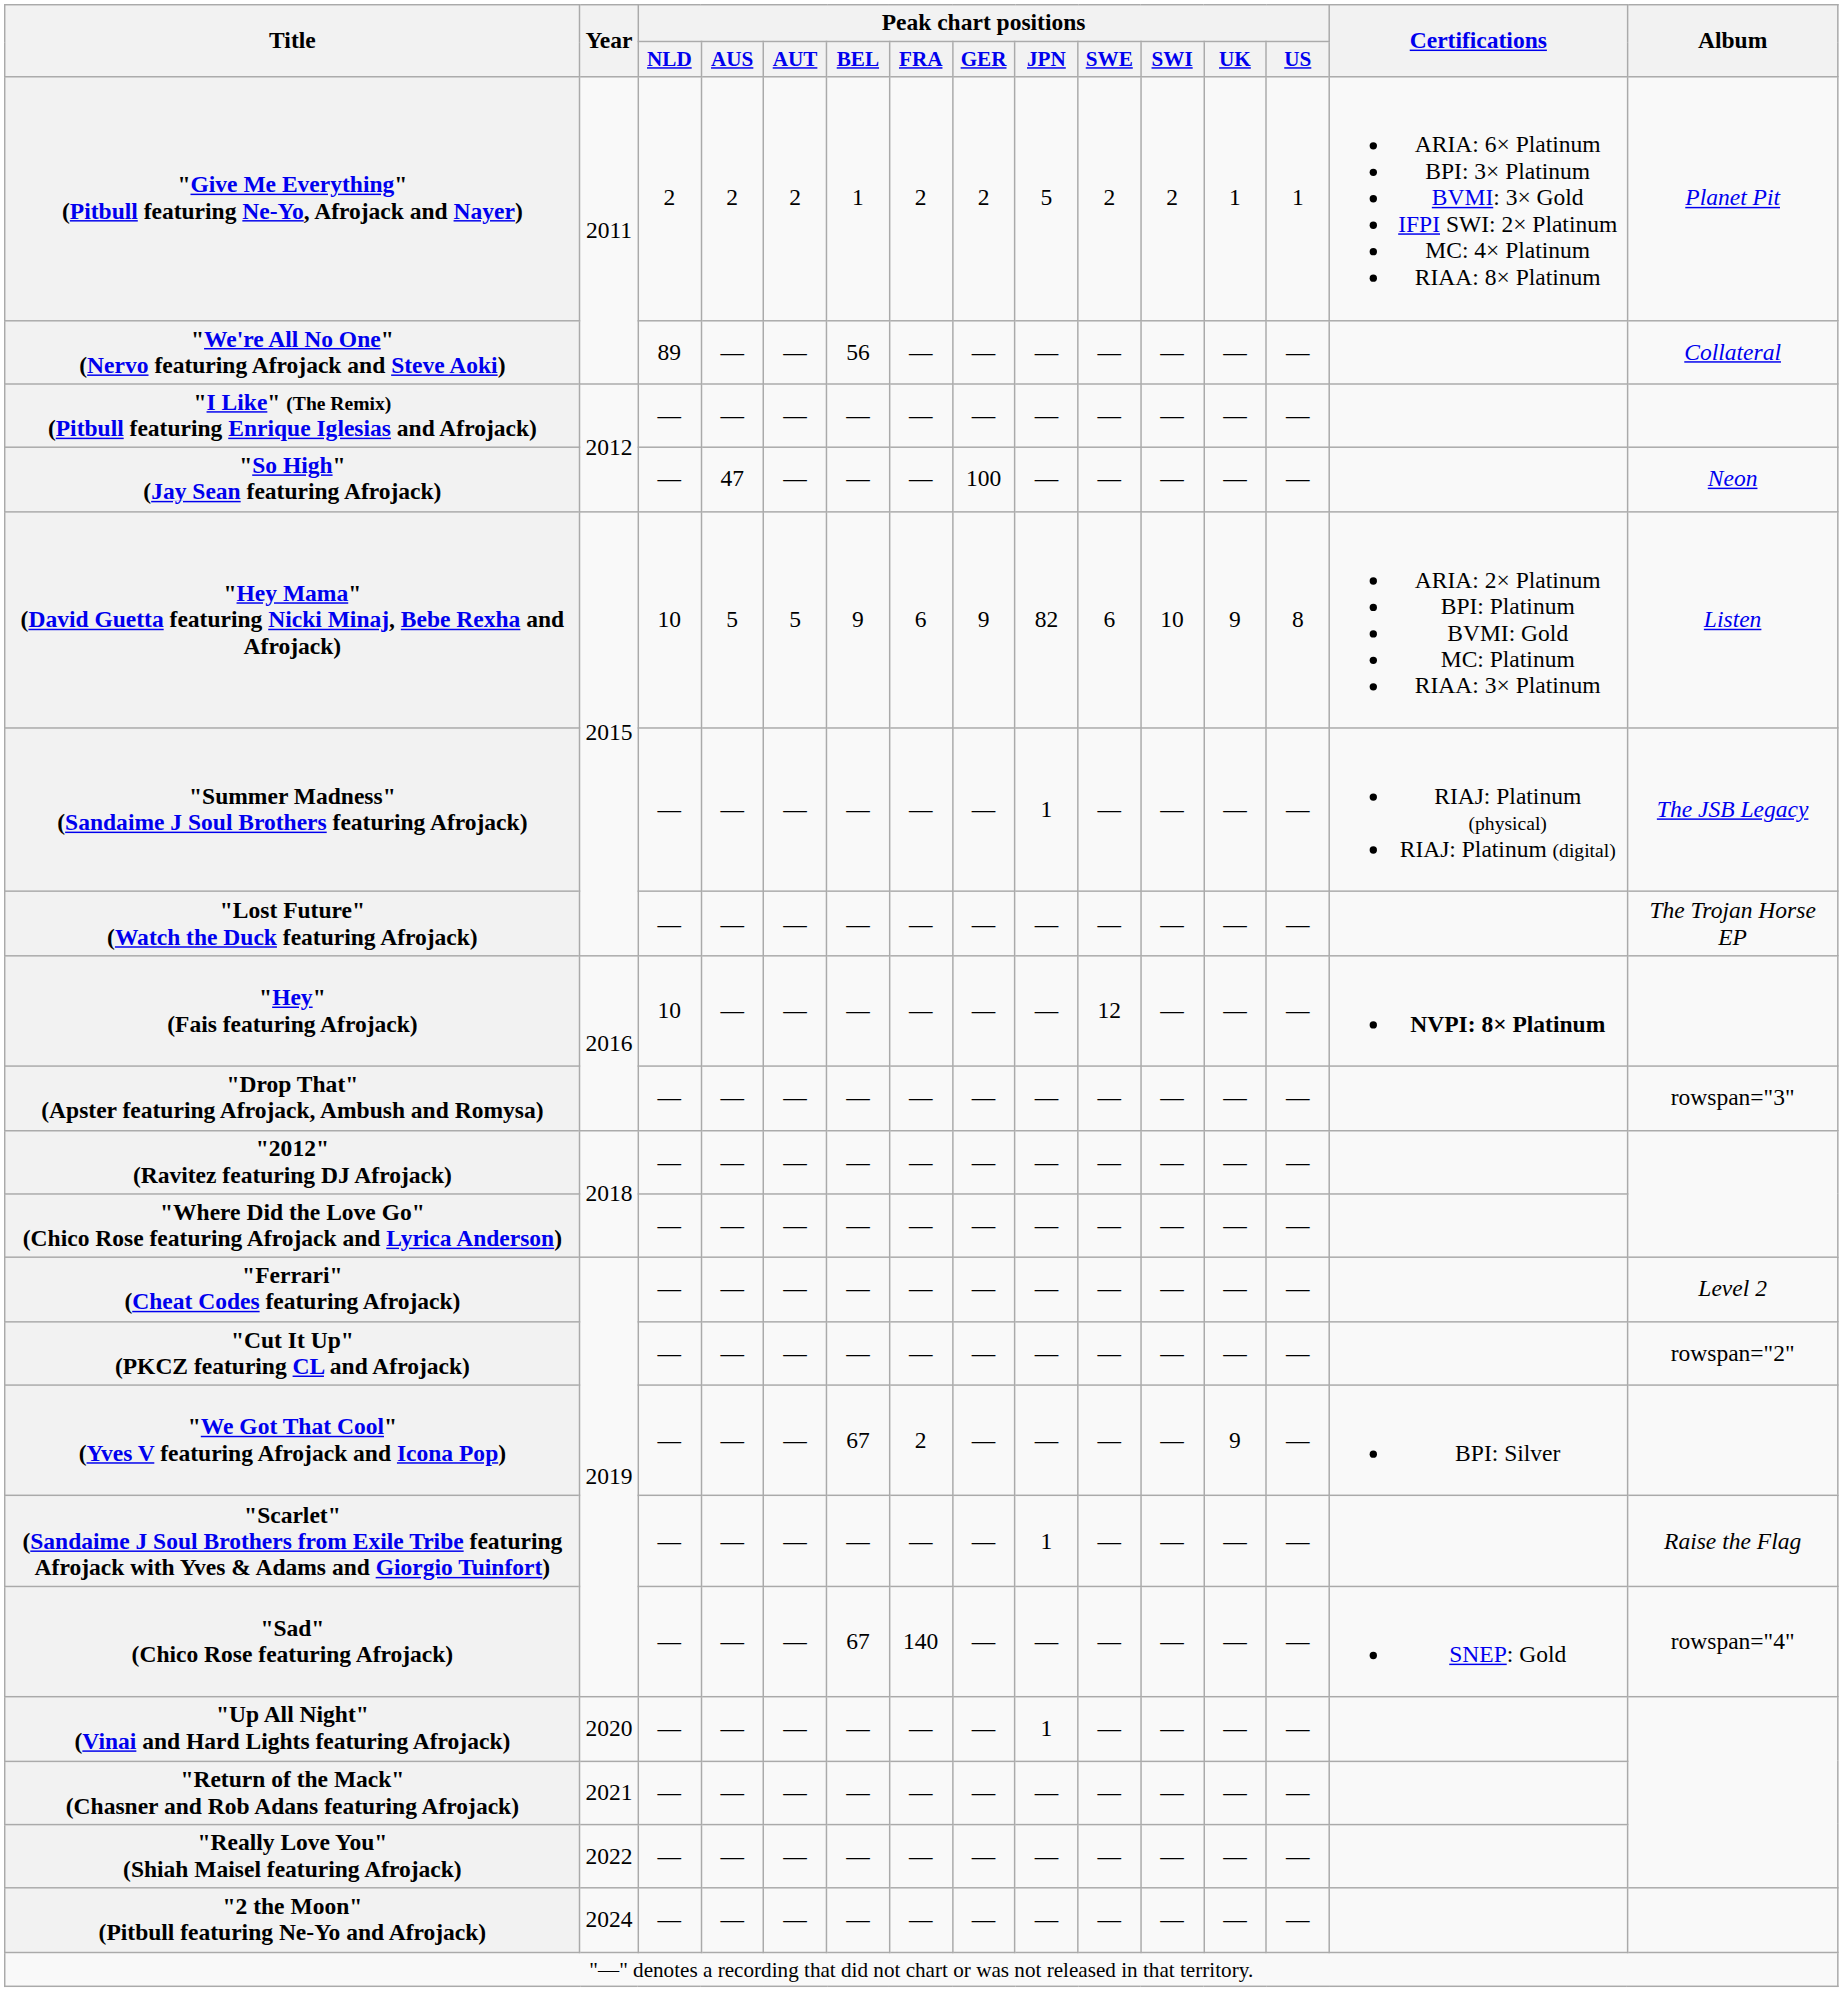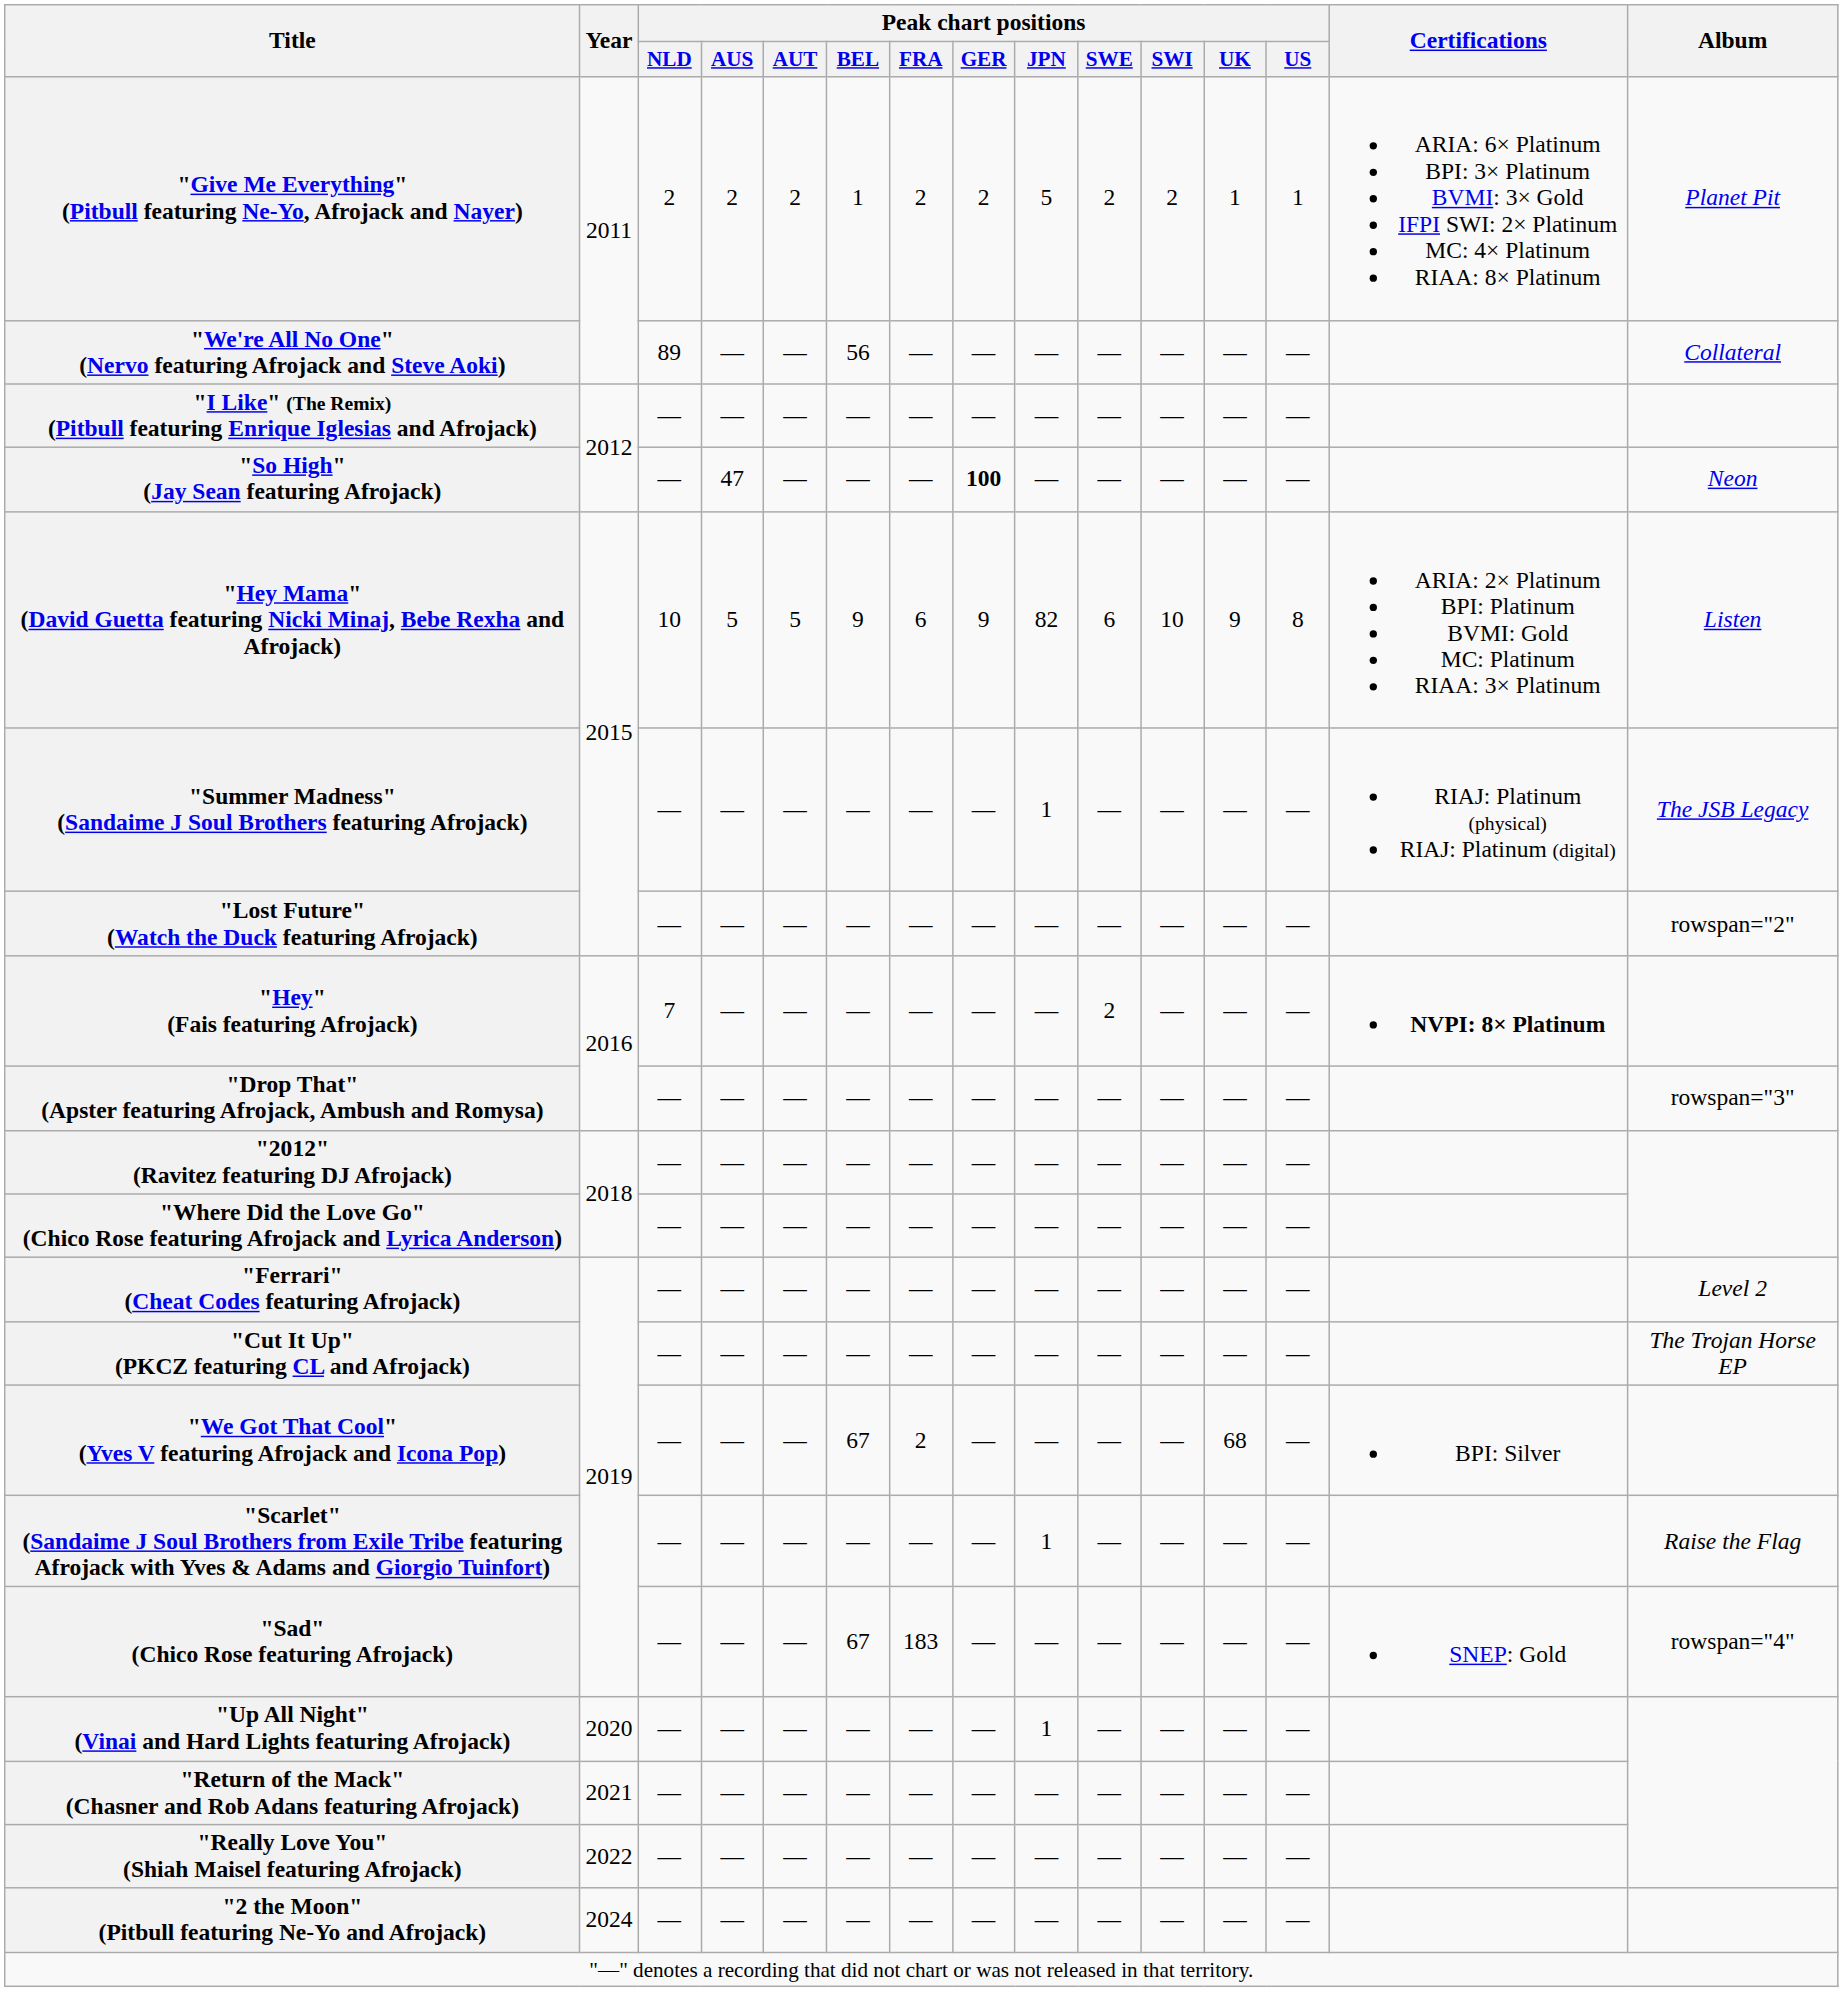(984, 479) normal -> (984, 479) bold
(1733, 923) The Trojan Horse EP -> (1733, 923) rowspan="2"
(669, 1010) 10 -> (669, 1010) 7
(1109, 1010) 12 -> (1109, 1010) 2
(1733, 1352) rowspan="2" -> (1733, 1352) The Trojan Horse EP
(1235, 1440) 9 -> (1235, 1440) 68
(921, 1641) 140 -> (921, 1641) 183
